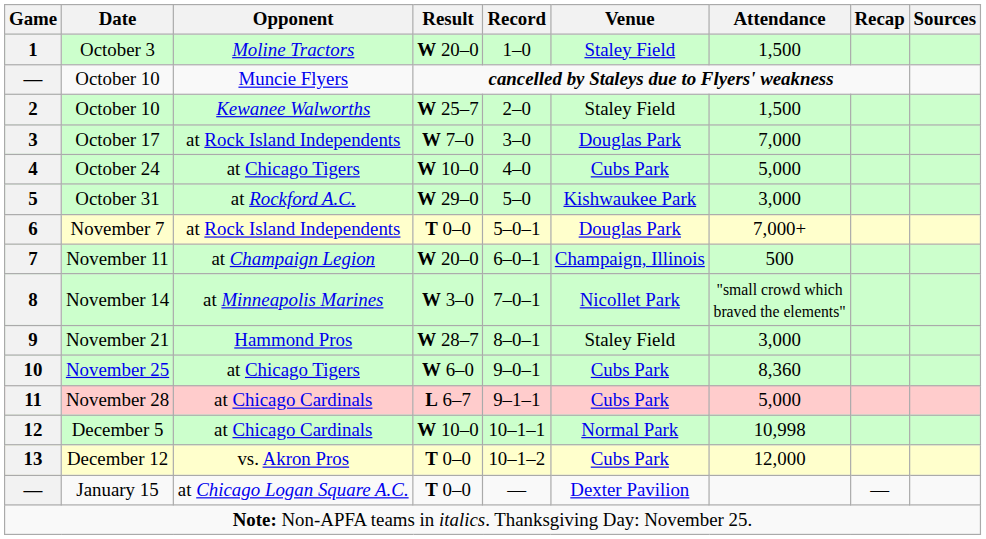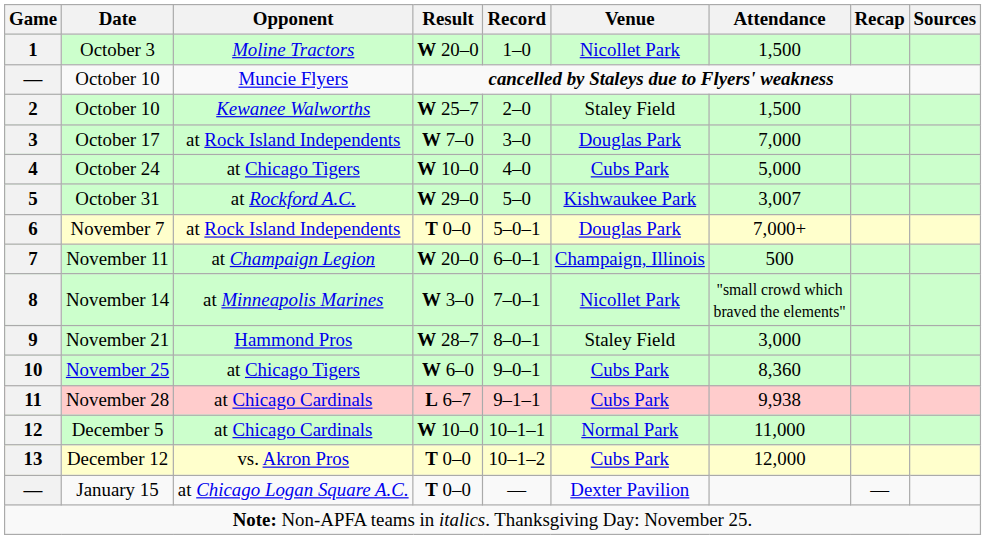(630, 49) Staley Field -> (630, 49) Nicollet Park
(780, 199) 3,000 -> (780, 199) 3,007
(780, 400) 5,000 -> (780, 400) 9,938
(780, 429) 10,998 -> (780, 429) 11,000
